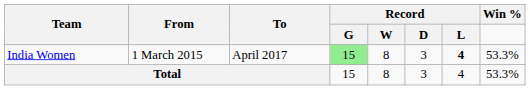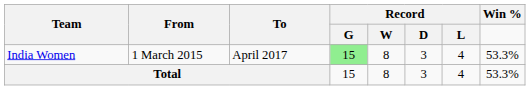(461, 54) bold -> (461, 54) normal
